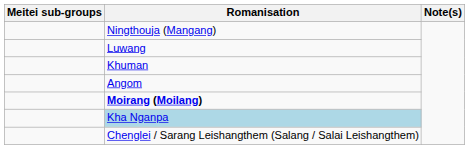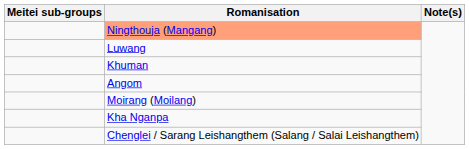(162, 30) no background -> (162, 30) lightsalmon background
(155, 100) bold -> (152, 100) normal
(138, 118) lightblue background -> (138, 118) no background
